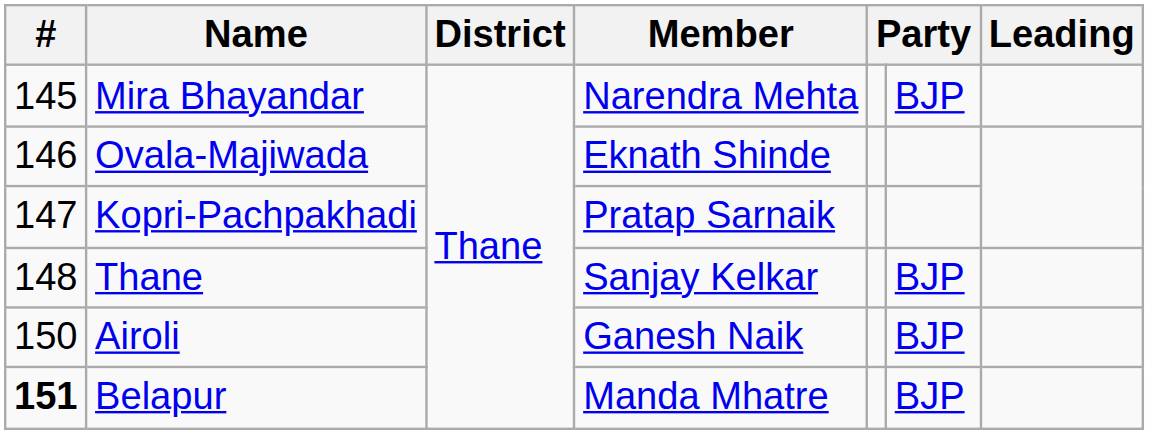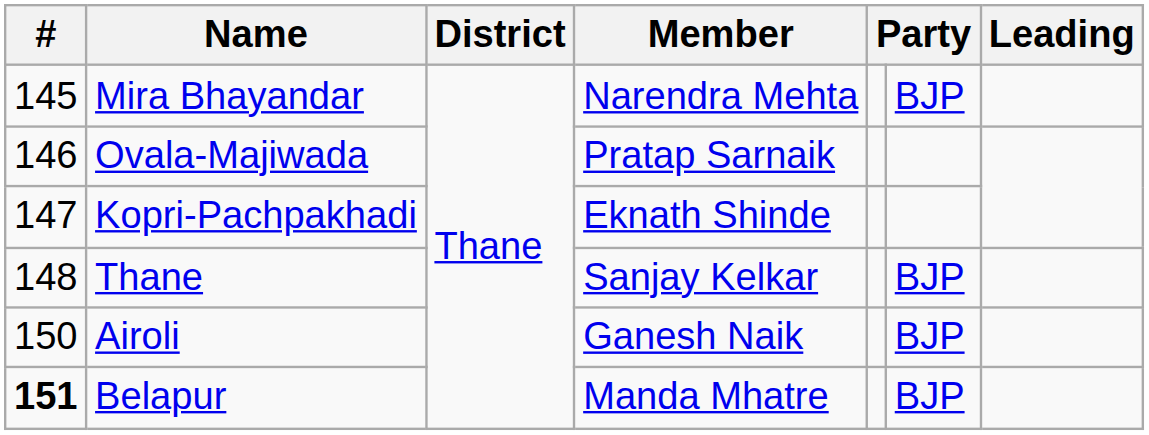(707, 155) Eknath Shinde -> (709, 155) Pratap Sarnaik
(709, 215) Pratap Sarnaik -> (707, 215) Eknath Shinde
